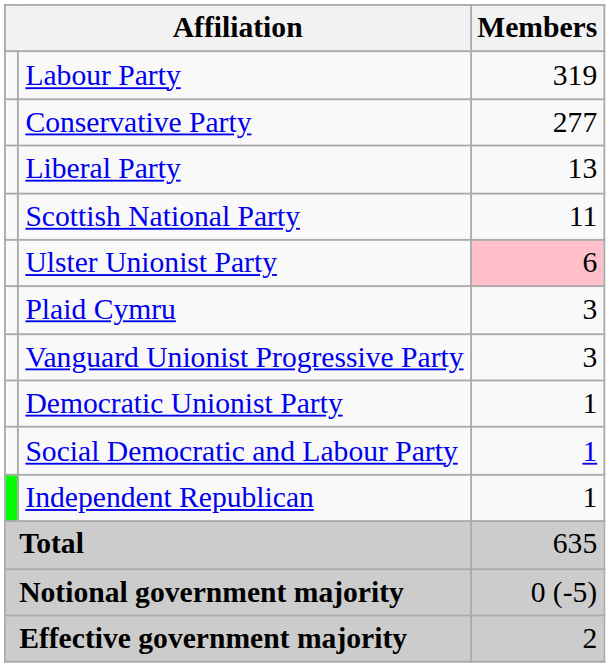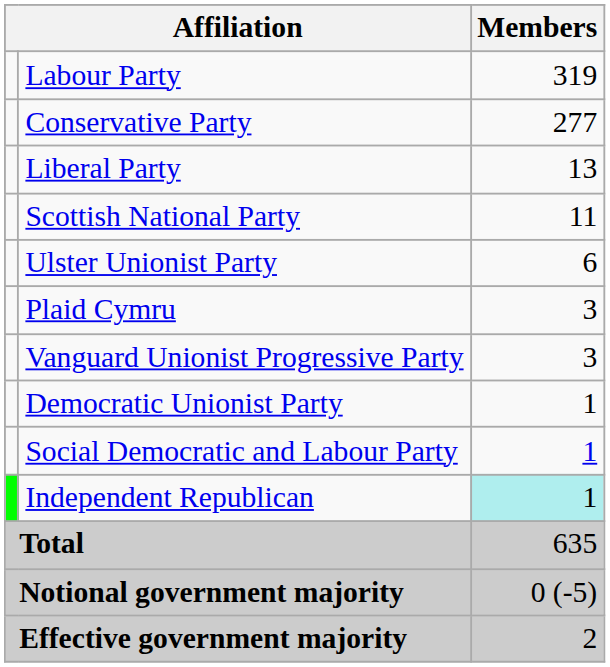(590, 262) pink background -> (590, 262) no background
(590, 497) no background -> (590, 497) paleturquoise background
